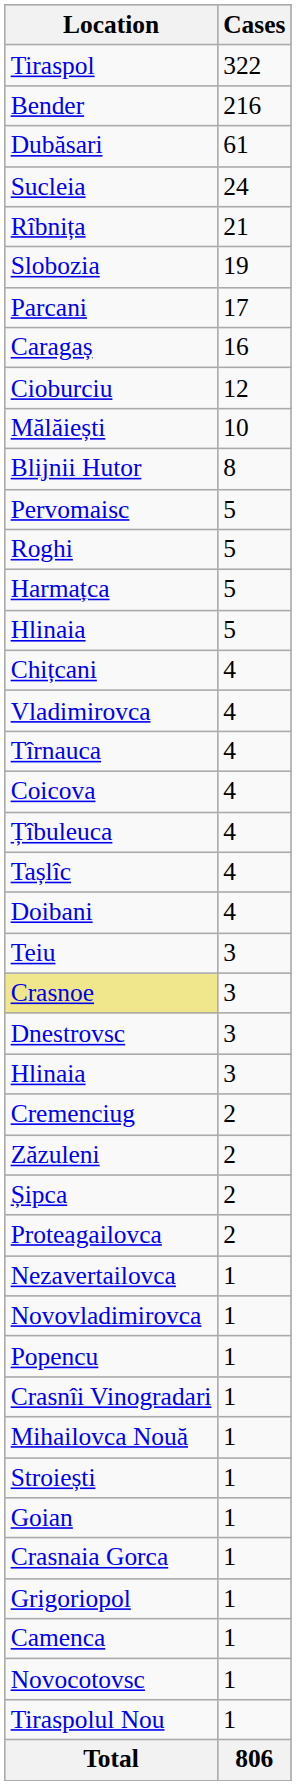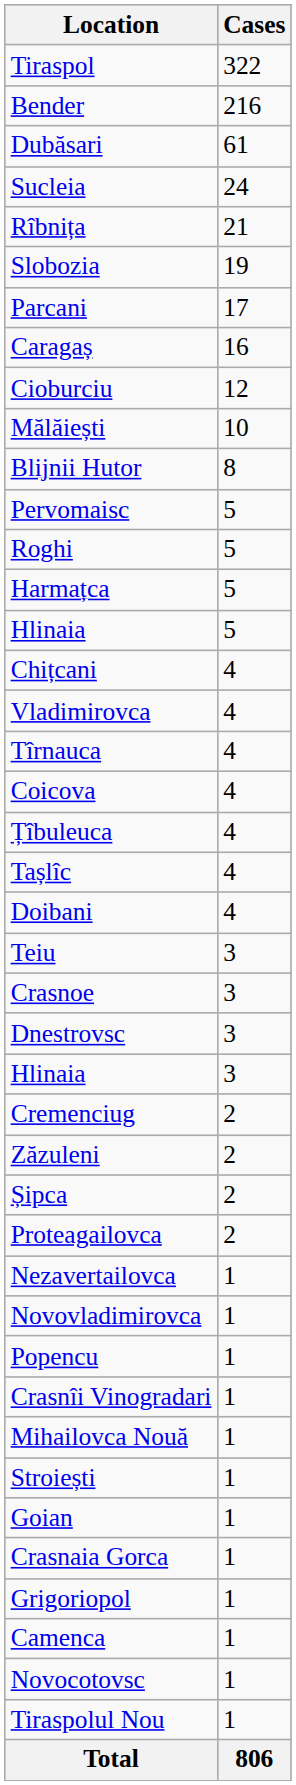(52, 992) khaki background -> (52, 992) no background
